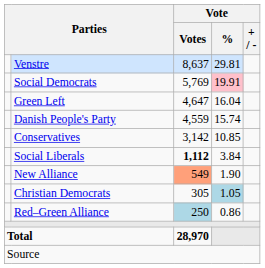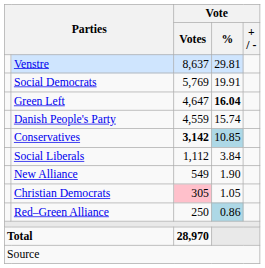(227, 82) pink background -> (227, 82) no background
(227, 100) normal -> (227, 100) bold
(196, 138) normal -> (196, 138) bold
(227, 138) no background -> (227, 138) lightblue background
(196, 156) bold -> (196, 156) normal
(200, 175) lightsalmon background -> (200, 175) no background
(200, 193) no background -> (200, 193) pink background
(230, 193) lightblue background -> (230, 193) no background
(200, 212) lightblue background -> (200, 212) no background
(230, 212) no background -> (230, 212) lightblue background
